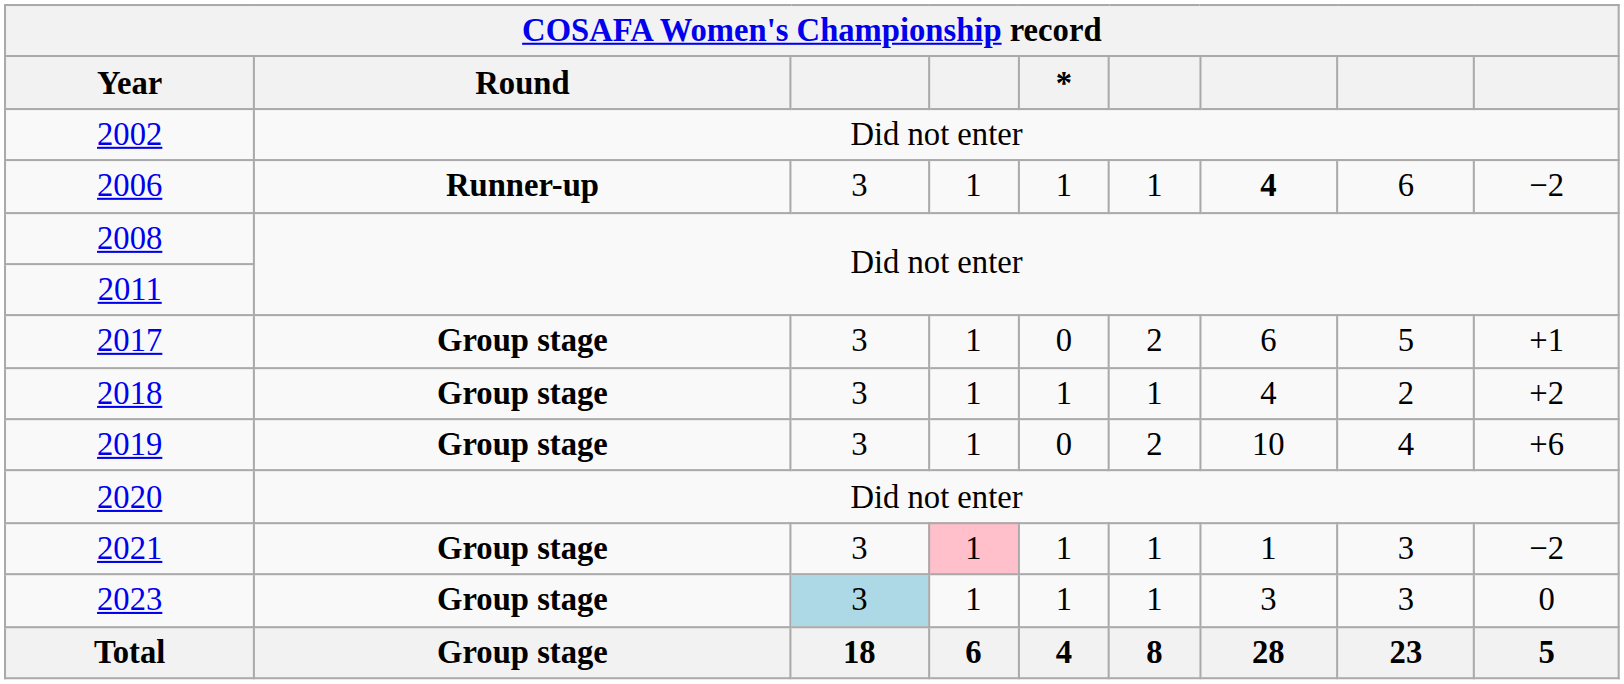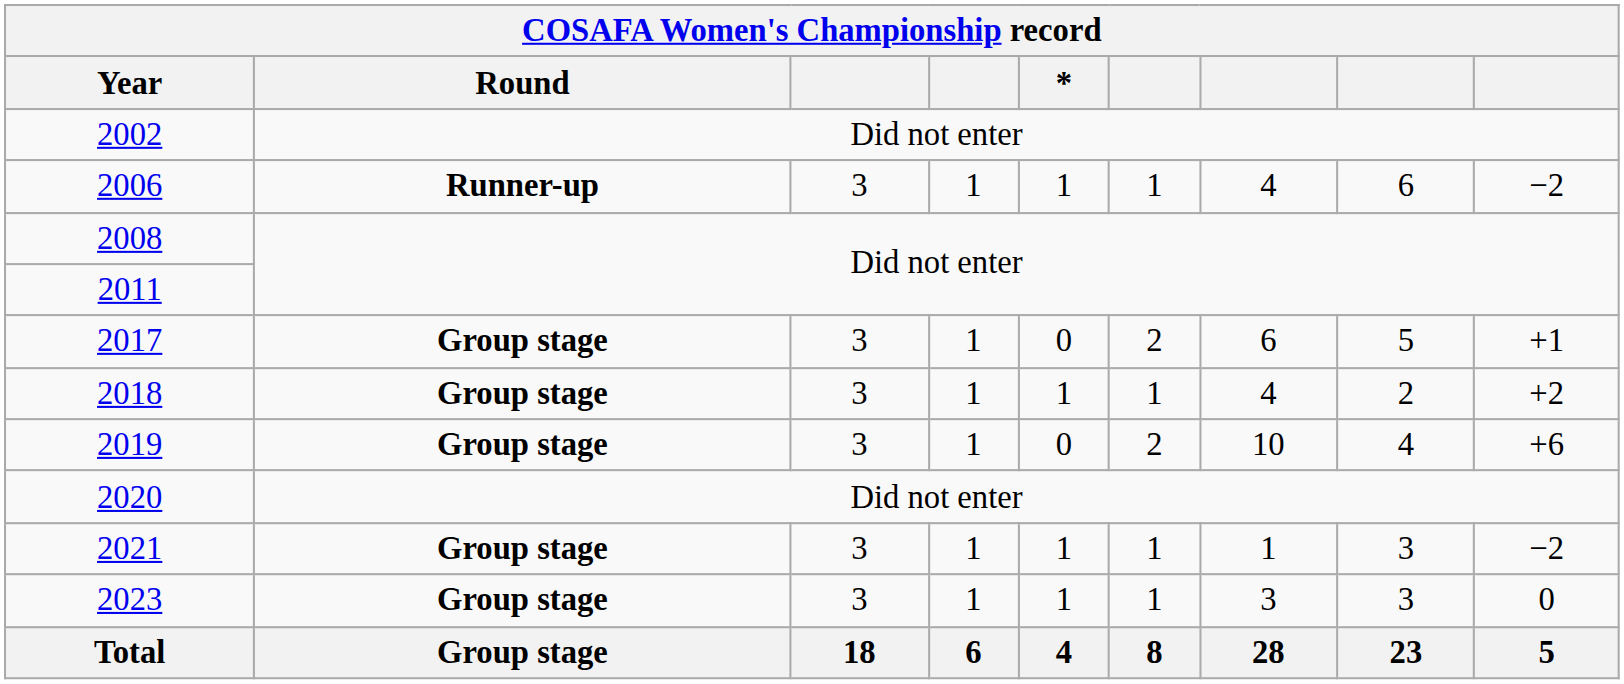(1268, 185) bold -> (1268, 185) normal
(973, 548) pink background -> (973, 548) no background
(859, 599) lightblue background -> (859, 599) no background
